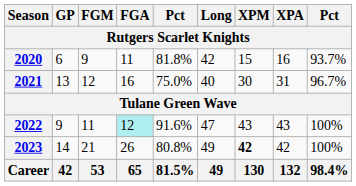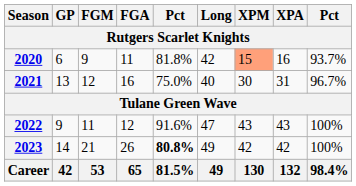(245, 59) no background -> (245, 59) lightsalmon background
(127, 125) paleturquoise background -> (127, 125) no background
(174, 147) normal -> (175, 147) bold
(245, 147) bold -> (245, 147) normal
